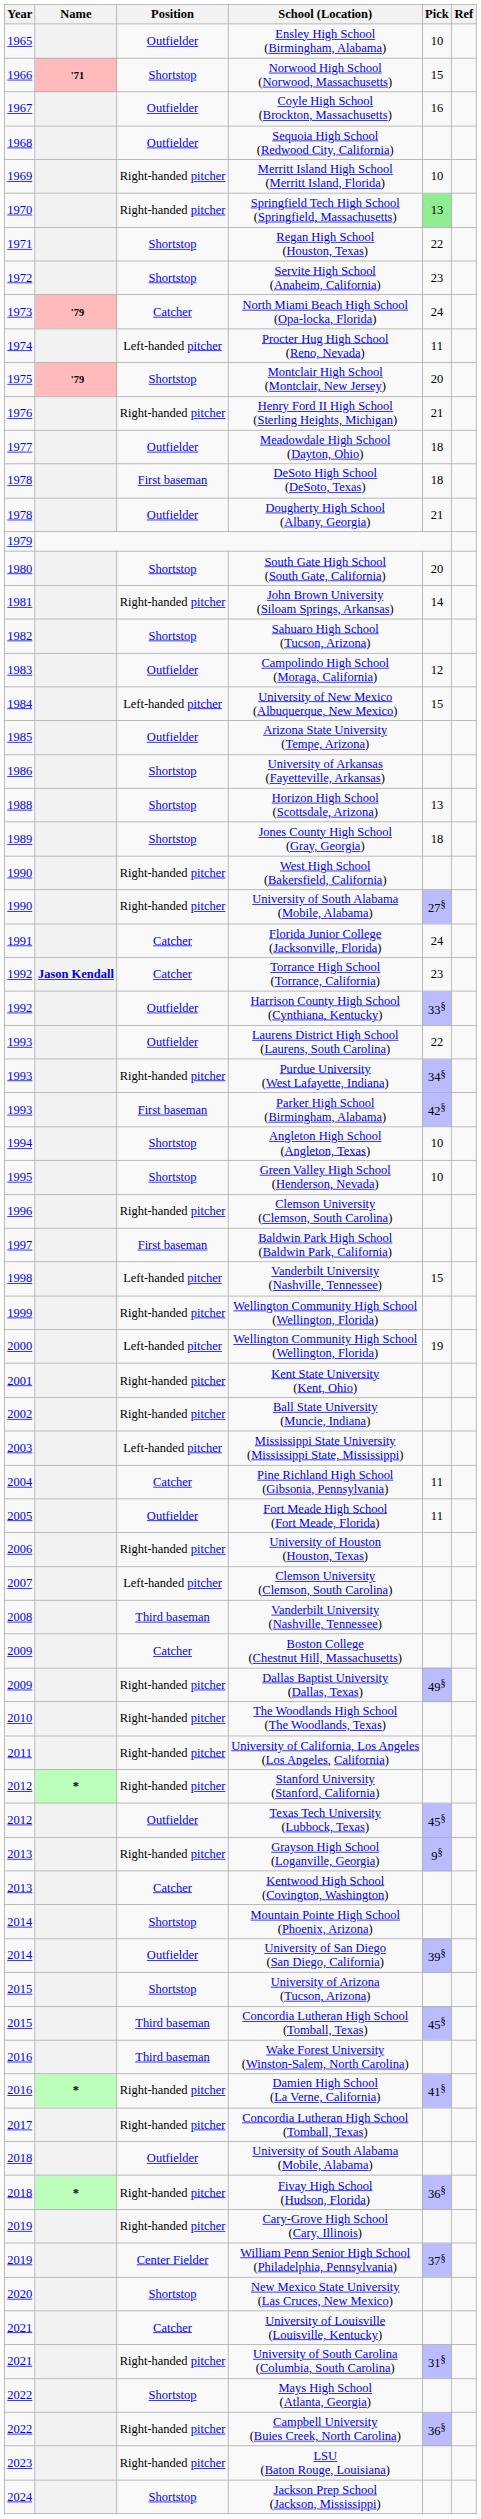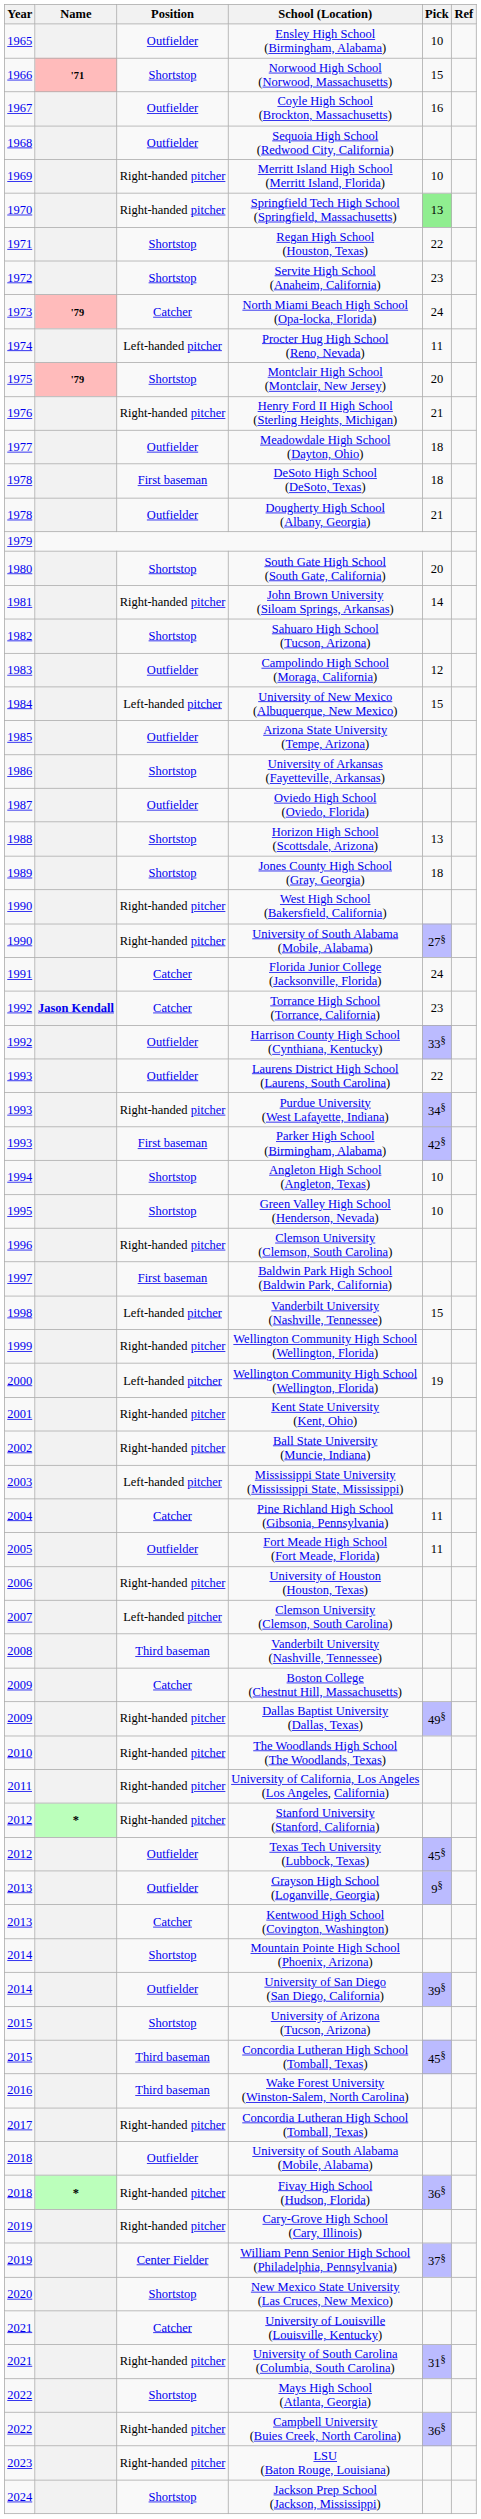+ row: (20, 805)
(173, 1854) Right-handed pitcher -> (173, 1887) Outfielder
- row: (20, 2090)
